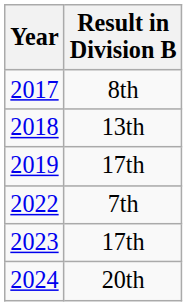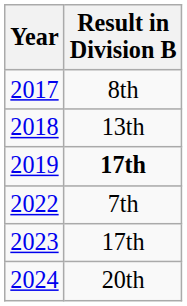(123, 165) normal -> (123, 165) bold
